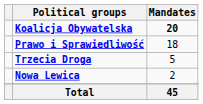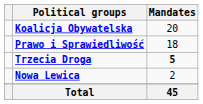(172, 28) bold -> (172, 28) normal
(172, 60) normal -> (172, 60) bold
